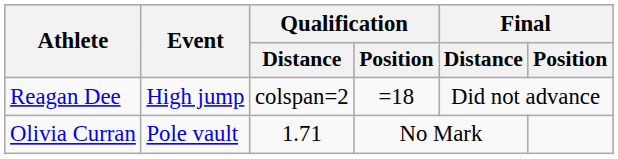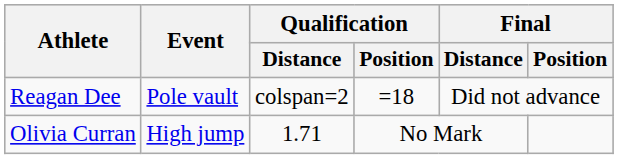(195, 96) High jump -> (192, 96) Pole vault
(192, 134) Pole vault -> (195, 134) High jump
